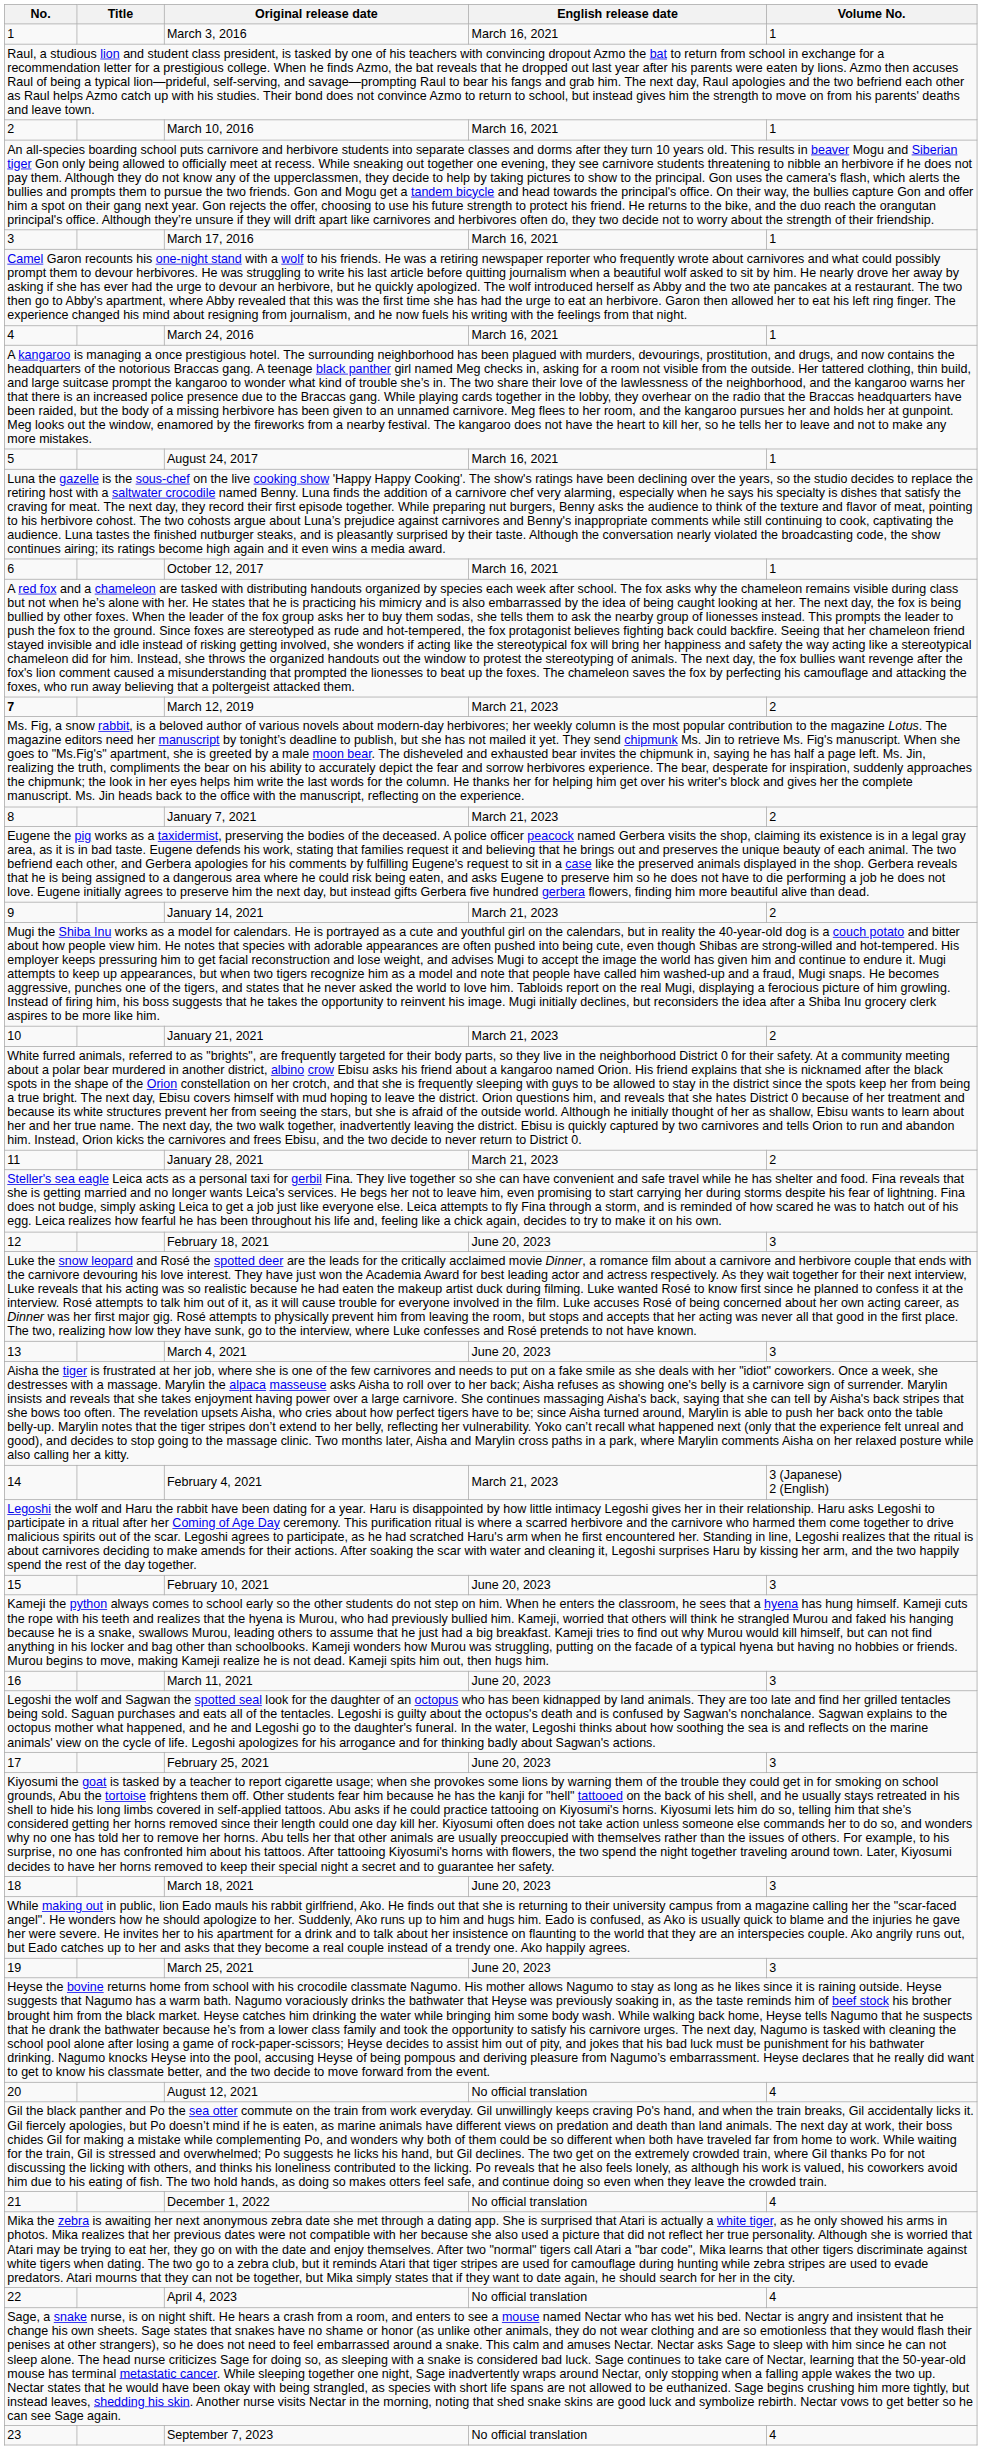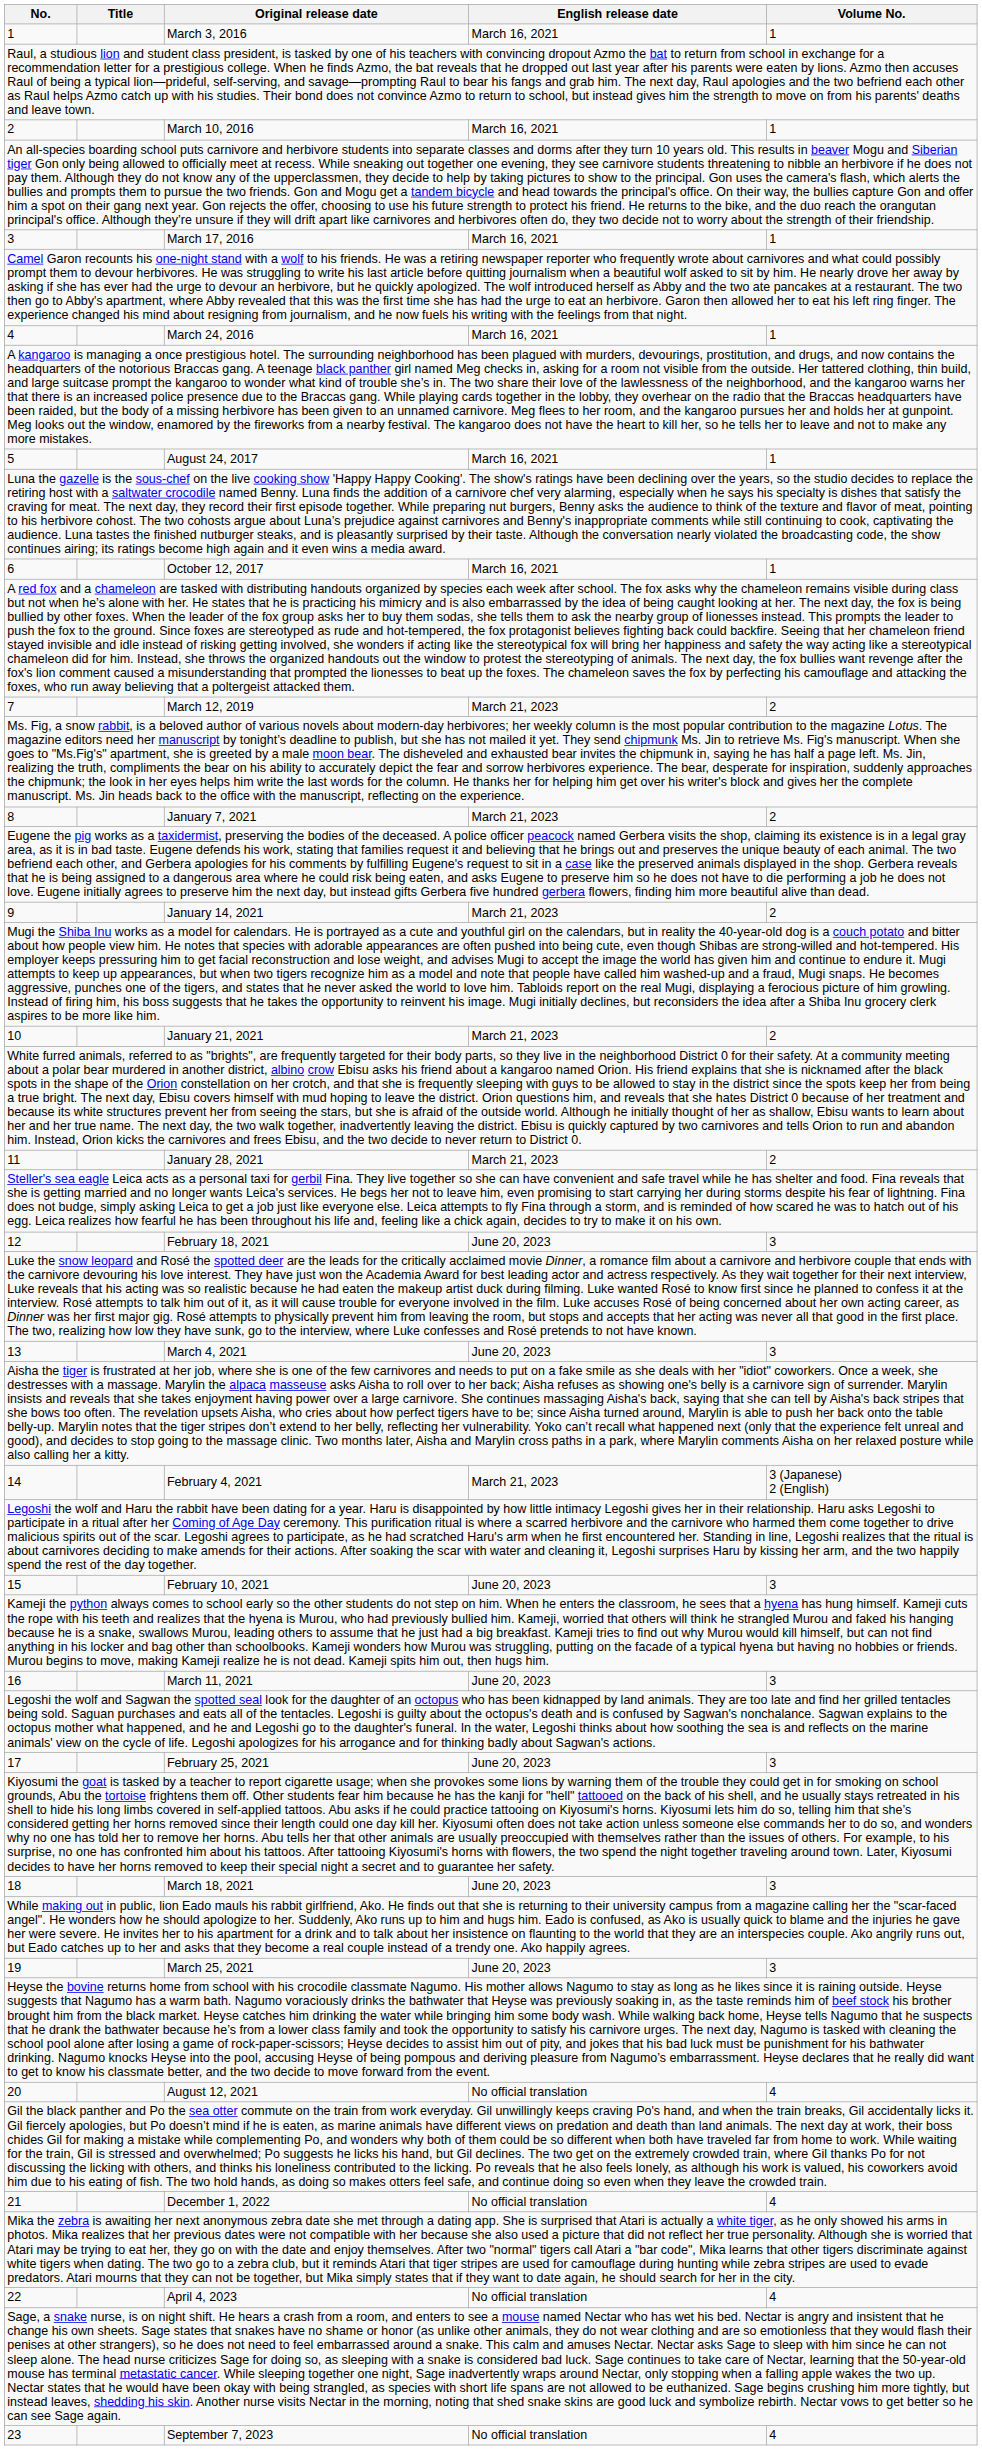(11, 706) bold -> (11, 706) normal
